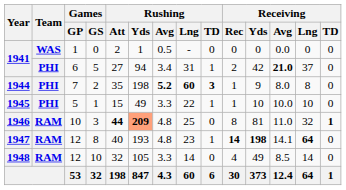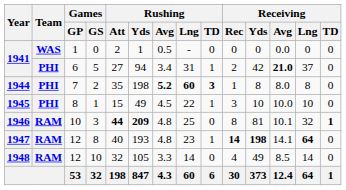(258, 85) 9 -> (258, 85) 8
(75, 103) 5 -> (75, 103) 8
(165, 103) 3.3 -> (165, 103) 4.5
(234, 103) 1 -> (234, 103) 3
(140, 121) lightsalmon background -> (140, 121) no background
(283, 121) 11.0 -> (283, 121) 10.1
